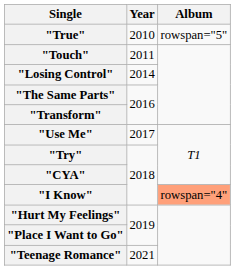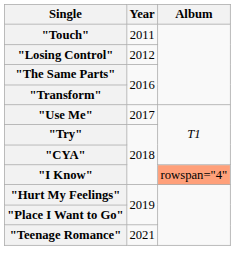- row: (65, 34)
(142, 74) 2014 -> (142, 54) 2012
